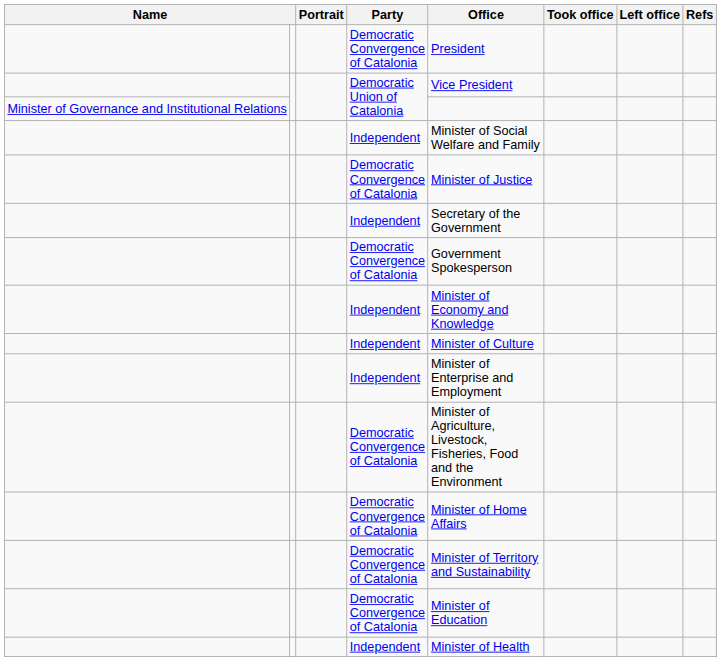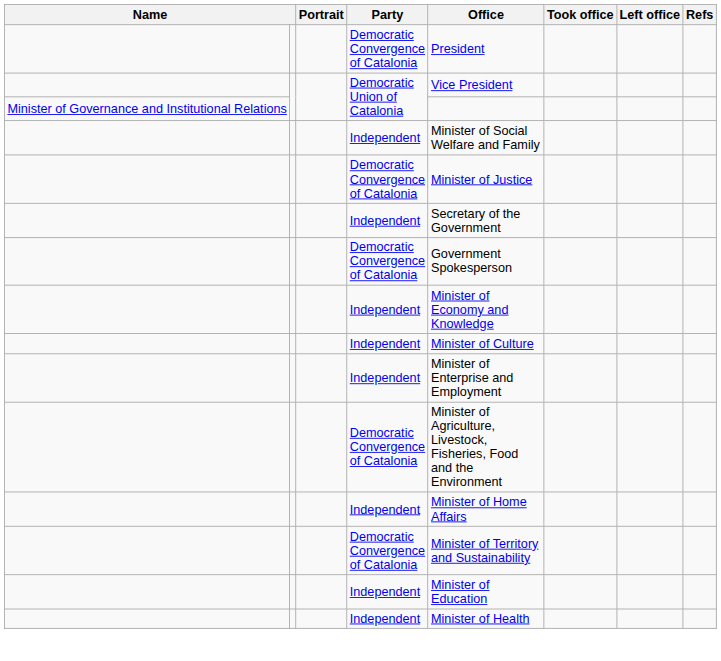(387, 517) Democratic Convergence of Catalonia -> (385, 510) Independent
(387, 613) Democratic Convergence of Catalonia -> (385, 592) Independent
